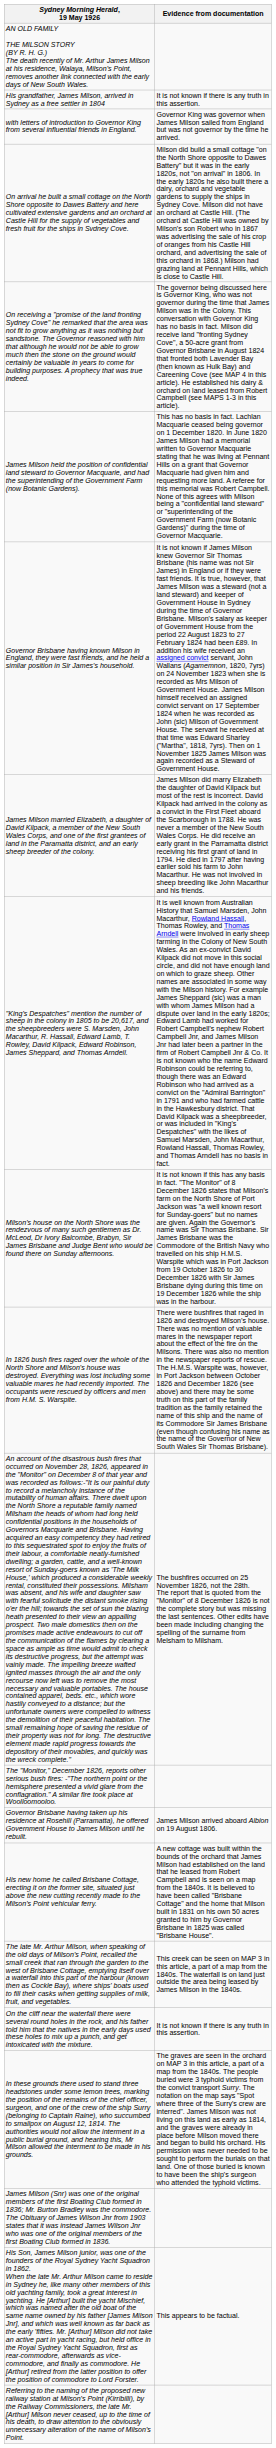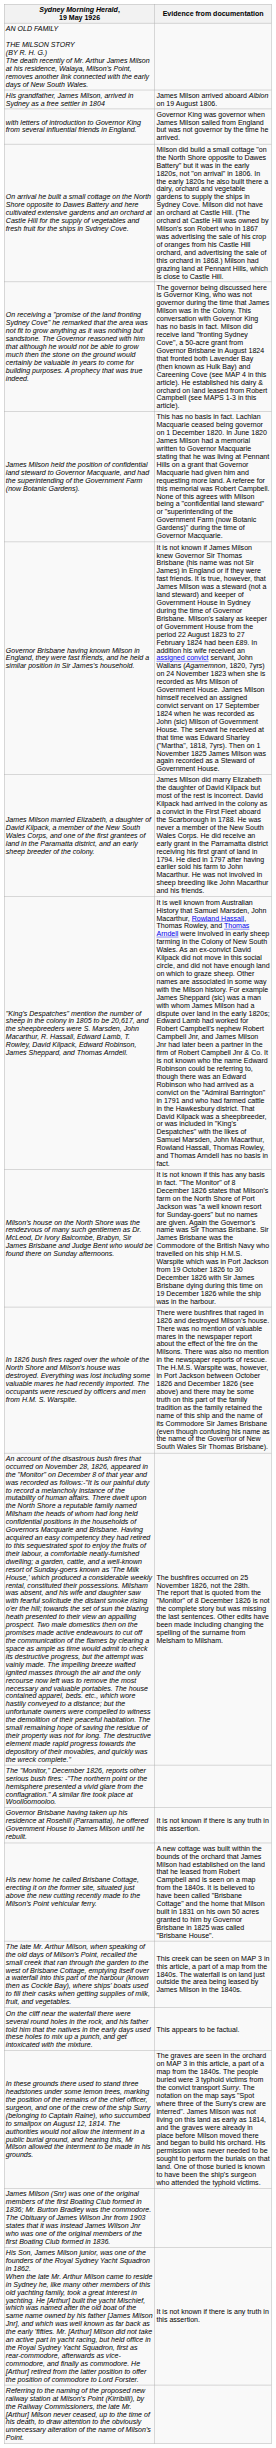(213, 99) It is not known if there is any truth in this assertion. -> (212, 99) James Milson arrived aboard Albion on 19 August 1806.
(212, 1825) James Milson arrived aboard Albion on 19 August 1806. -> (213, 1825) It is not known if there is any truth in this assertion.
(213, 2029) It is not known if there is any truth in this assertion. -> (198, 2029) This appears to be factual.
(198, 2316) This appears to be factual. -> (213, 2316) It is not known if there is any truth in this assertion.
